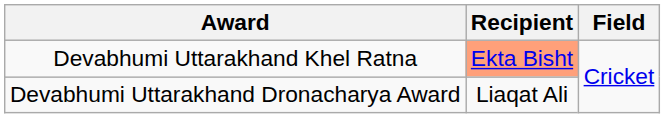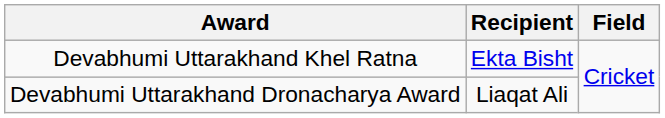(522, 58) lightsalmon background -> (522, 58) no background
